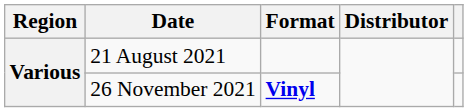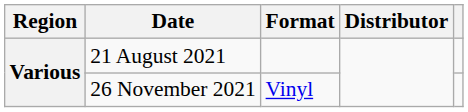(290, 89) bold -> (289, 89) normal
